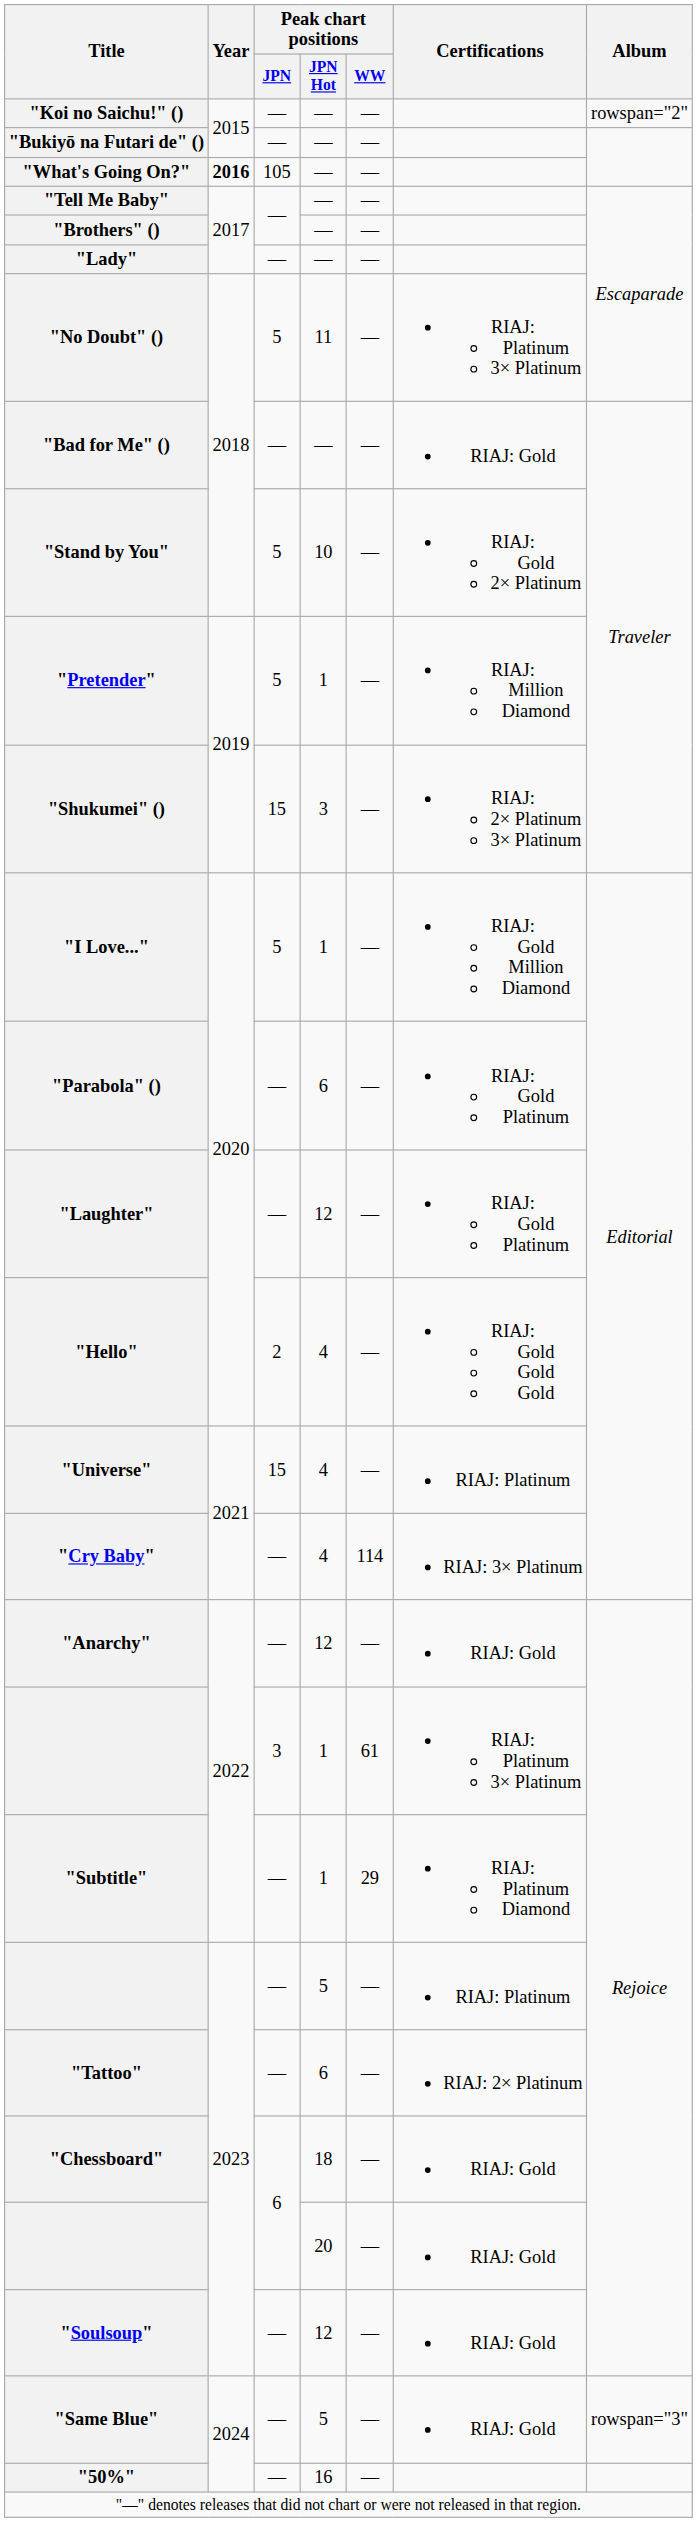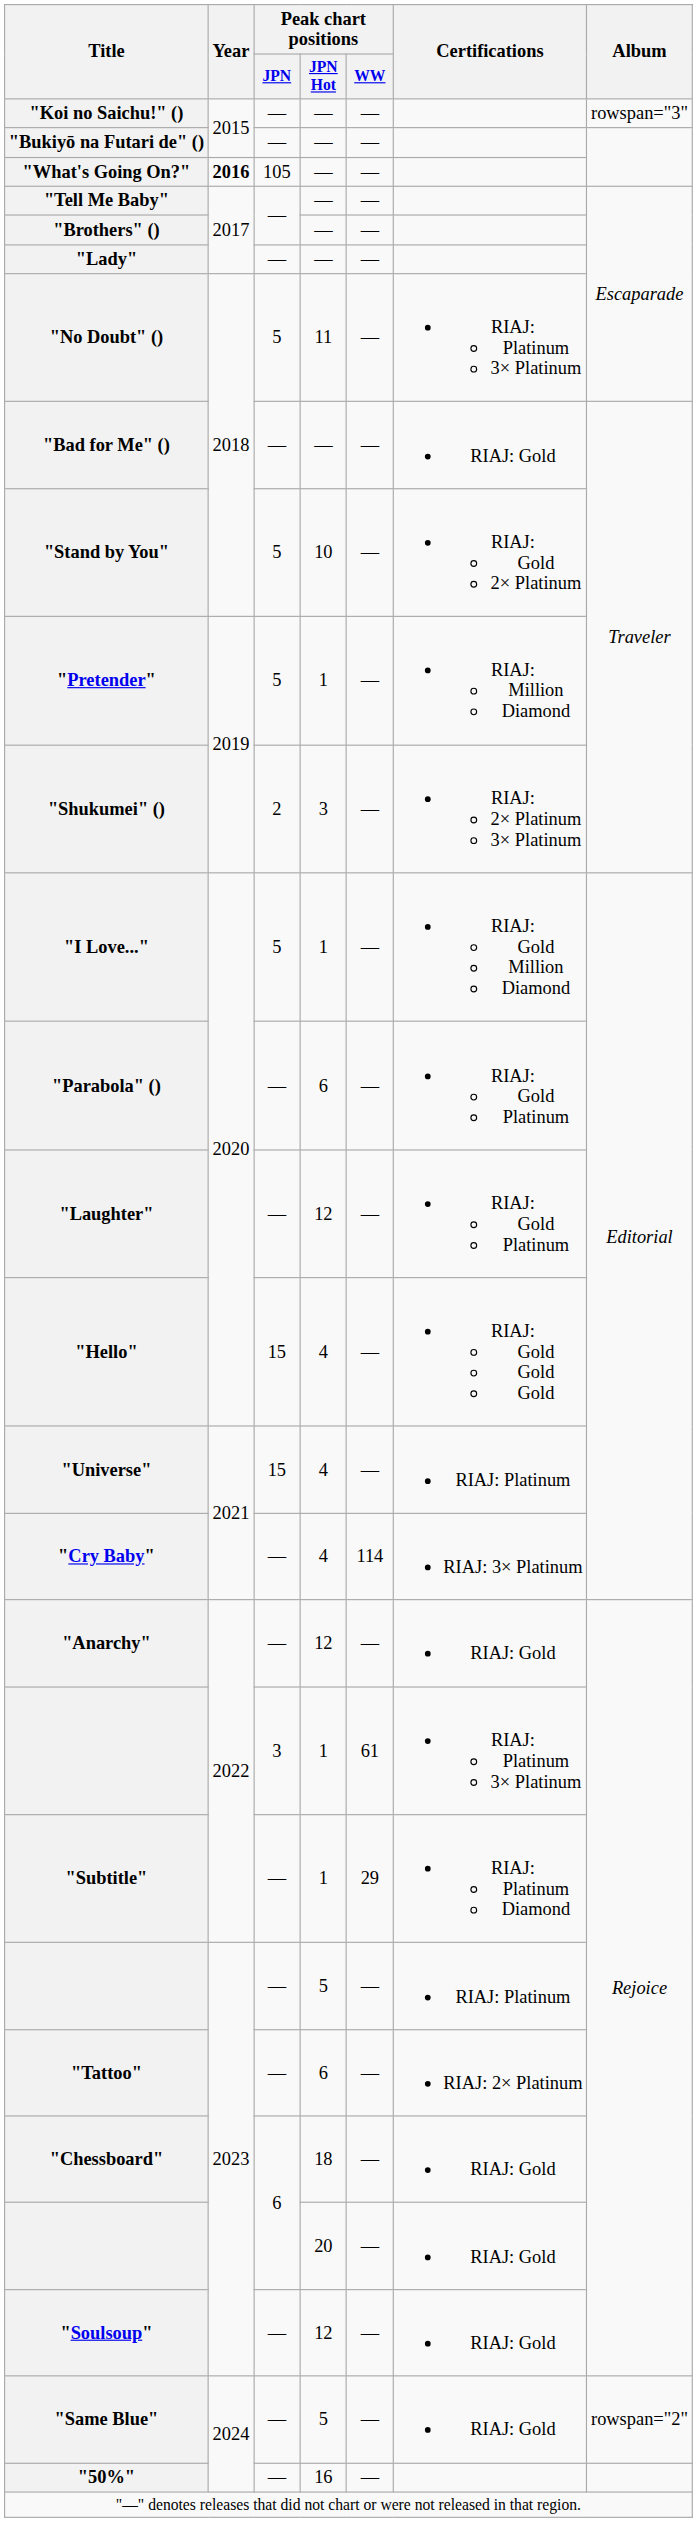(639, 113) rowspan="2" -> (639, 113) rowspan="3"
(277, 808) 15 -> (277, 808) 2
(277, 1352) 2 -> (277, 1352) 15
(639, 2419) rowspan="3" -> (639, 2419) rowspan="2"
